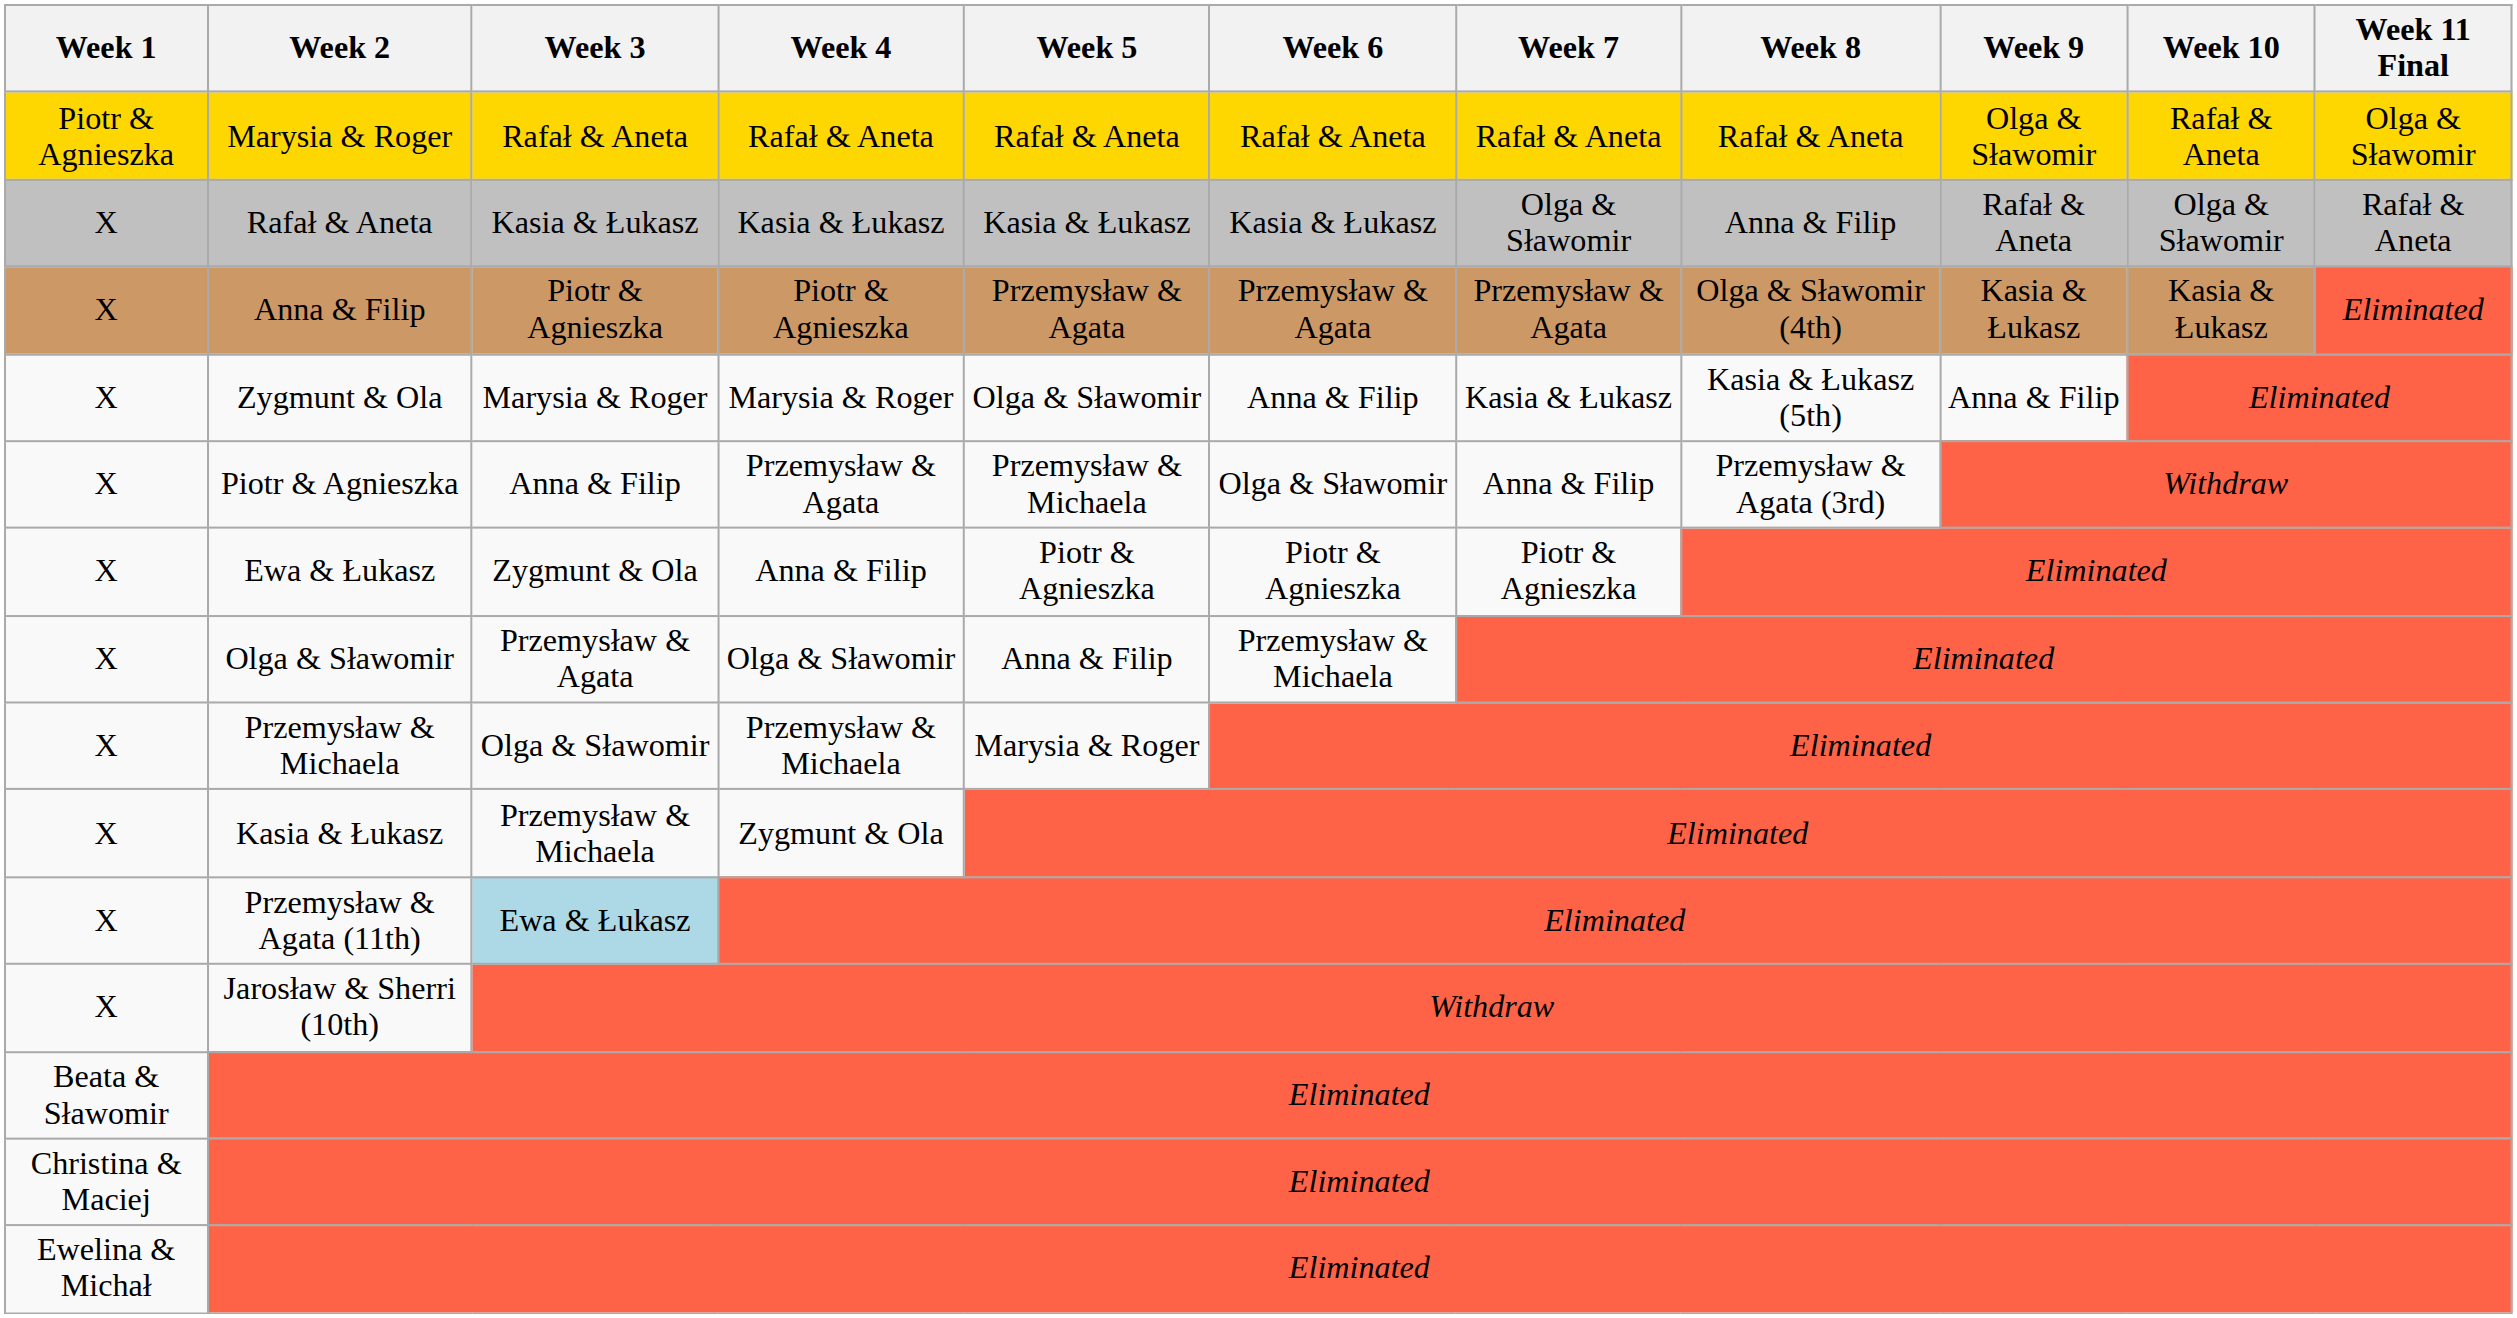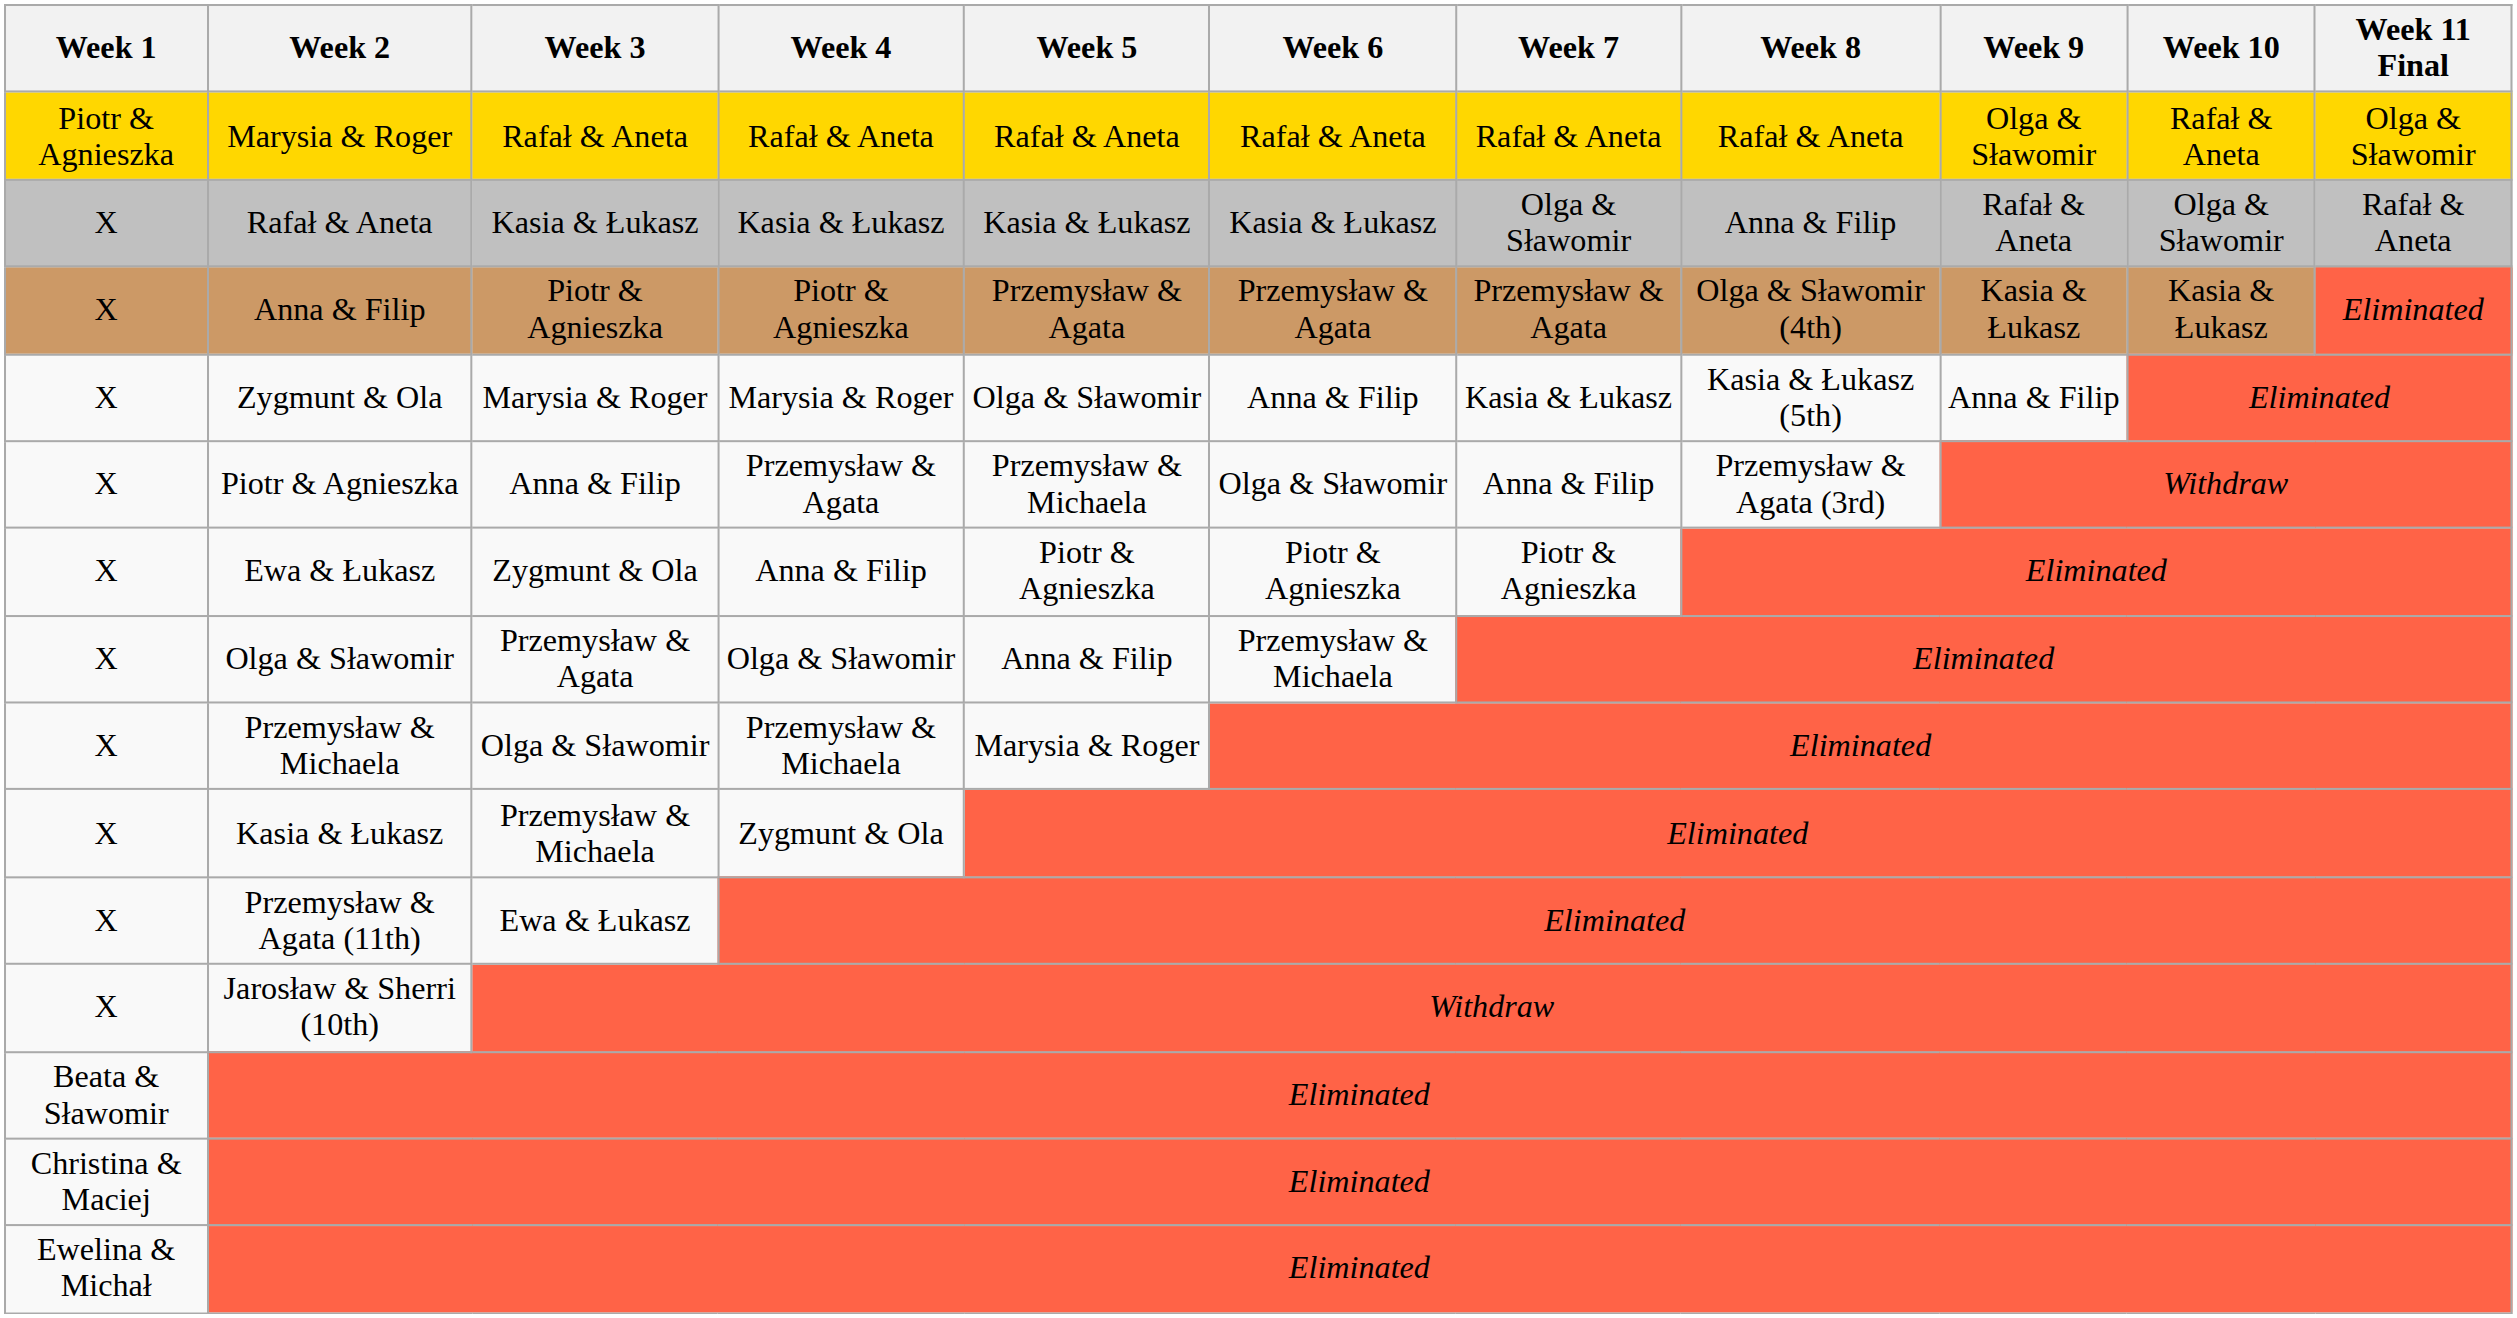(595, 919) lightblue background -> (595, 919) no background
